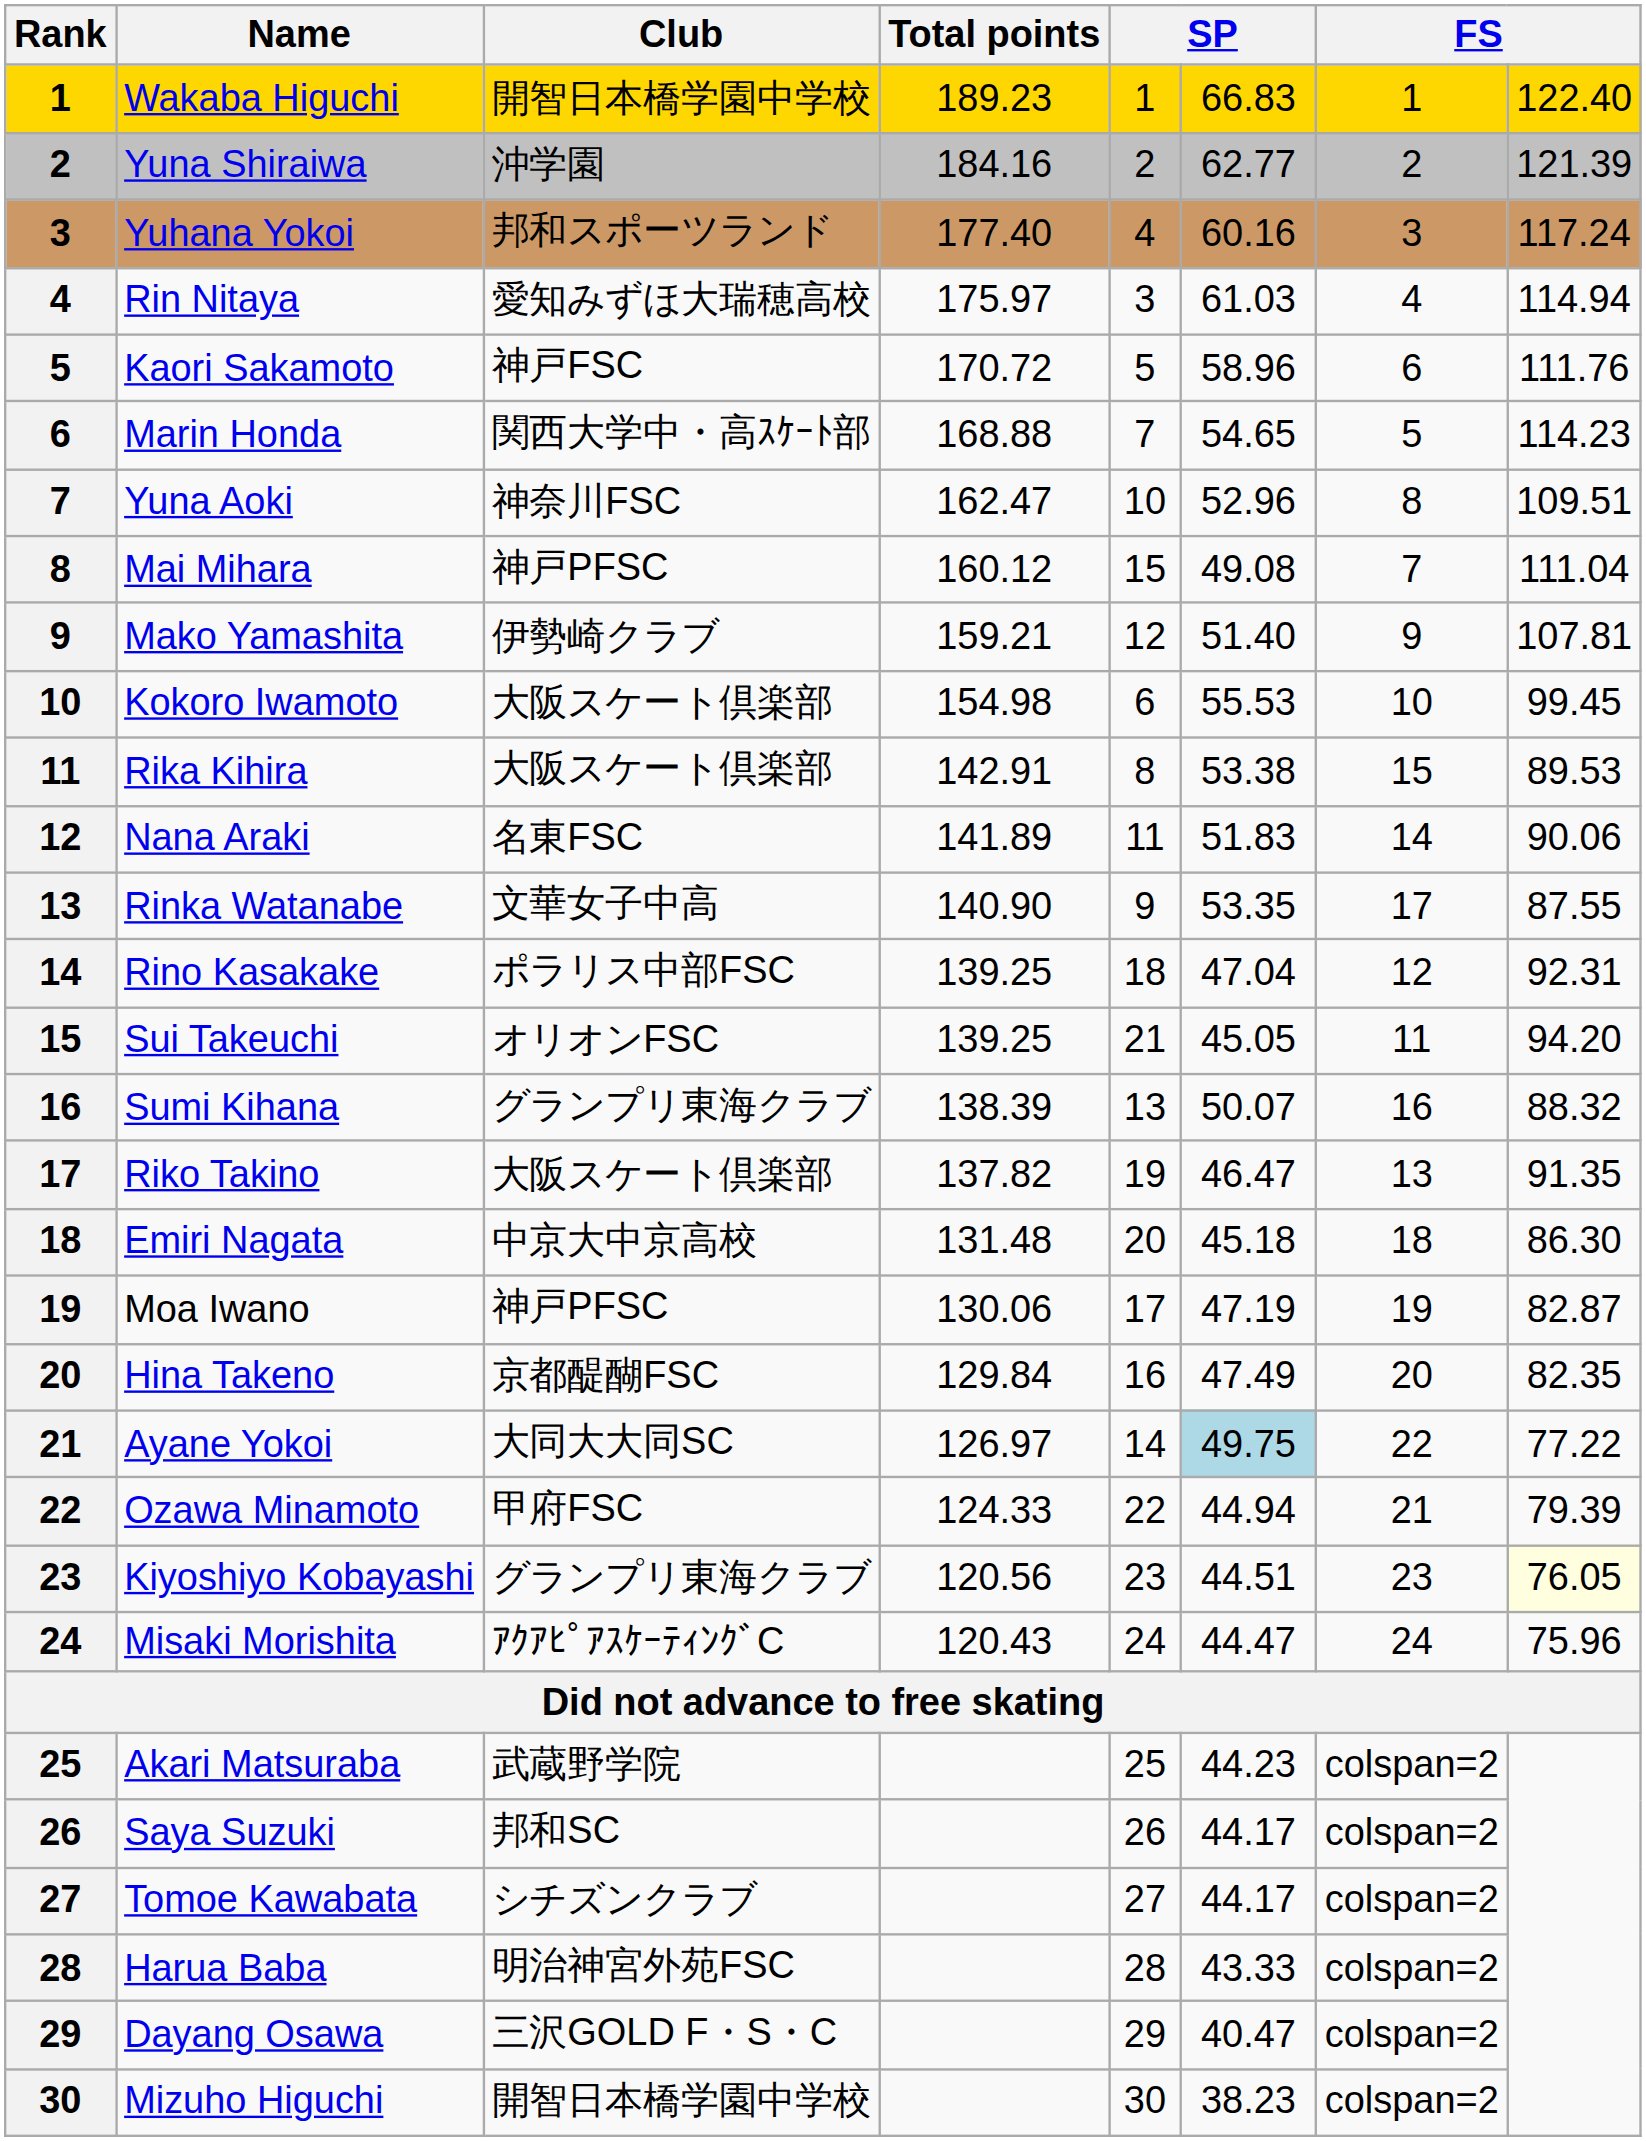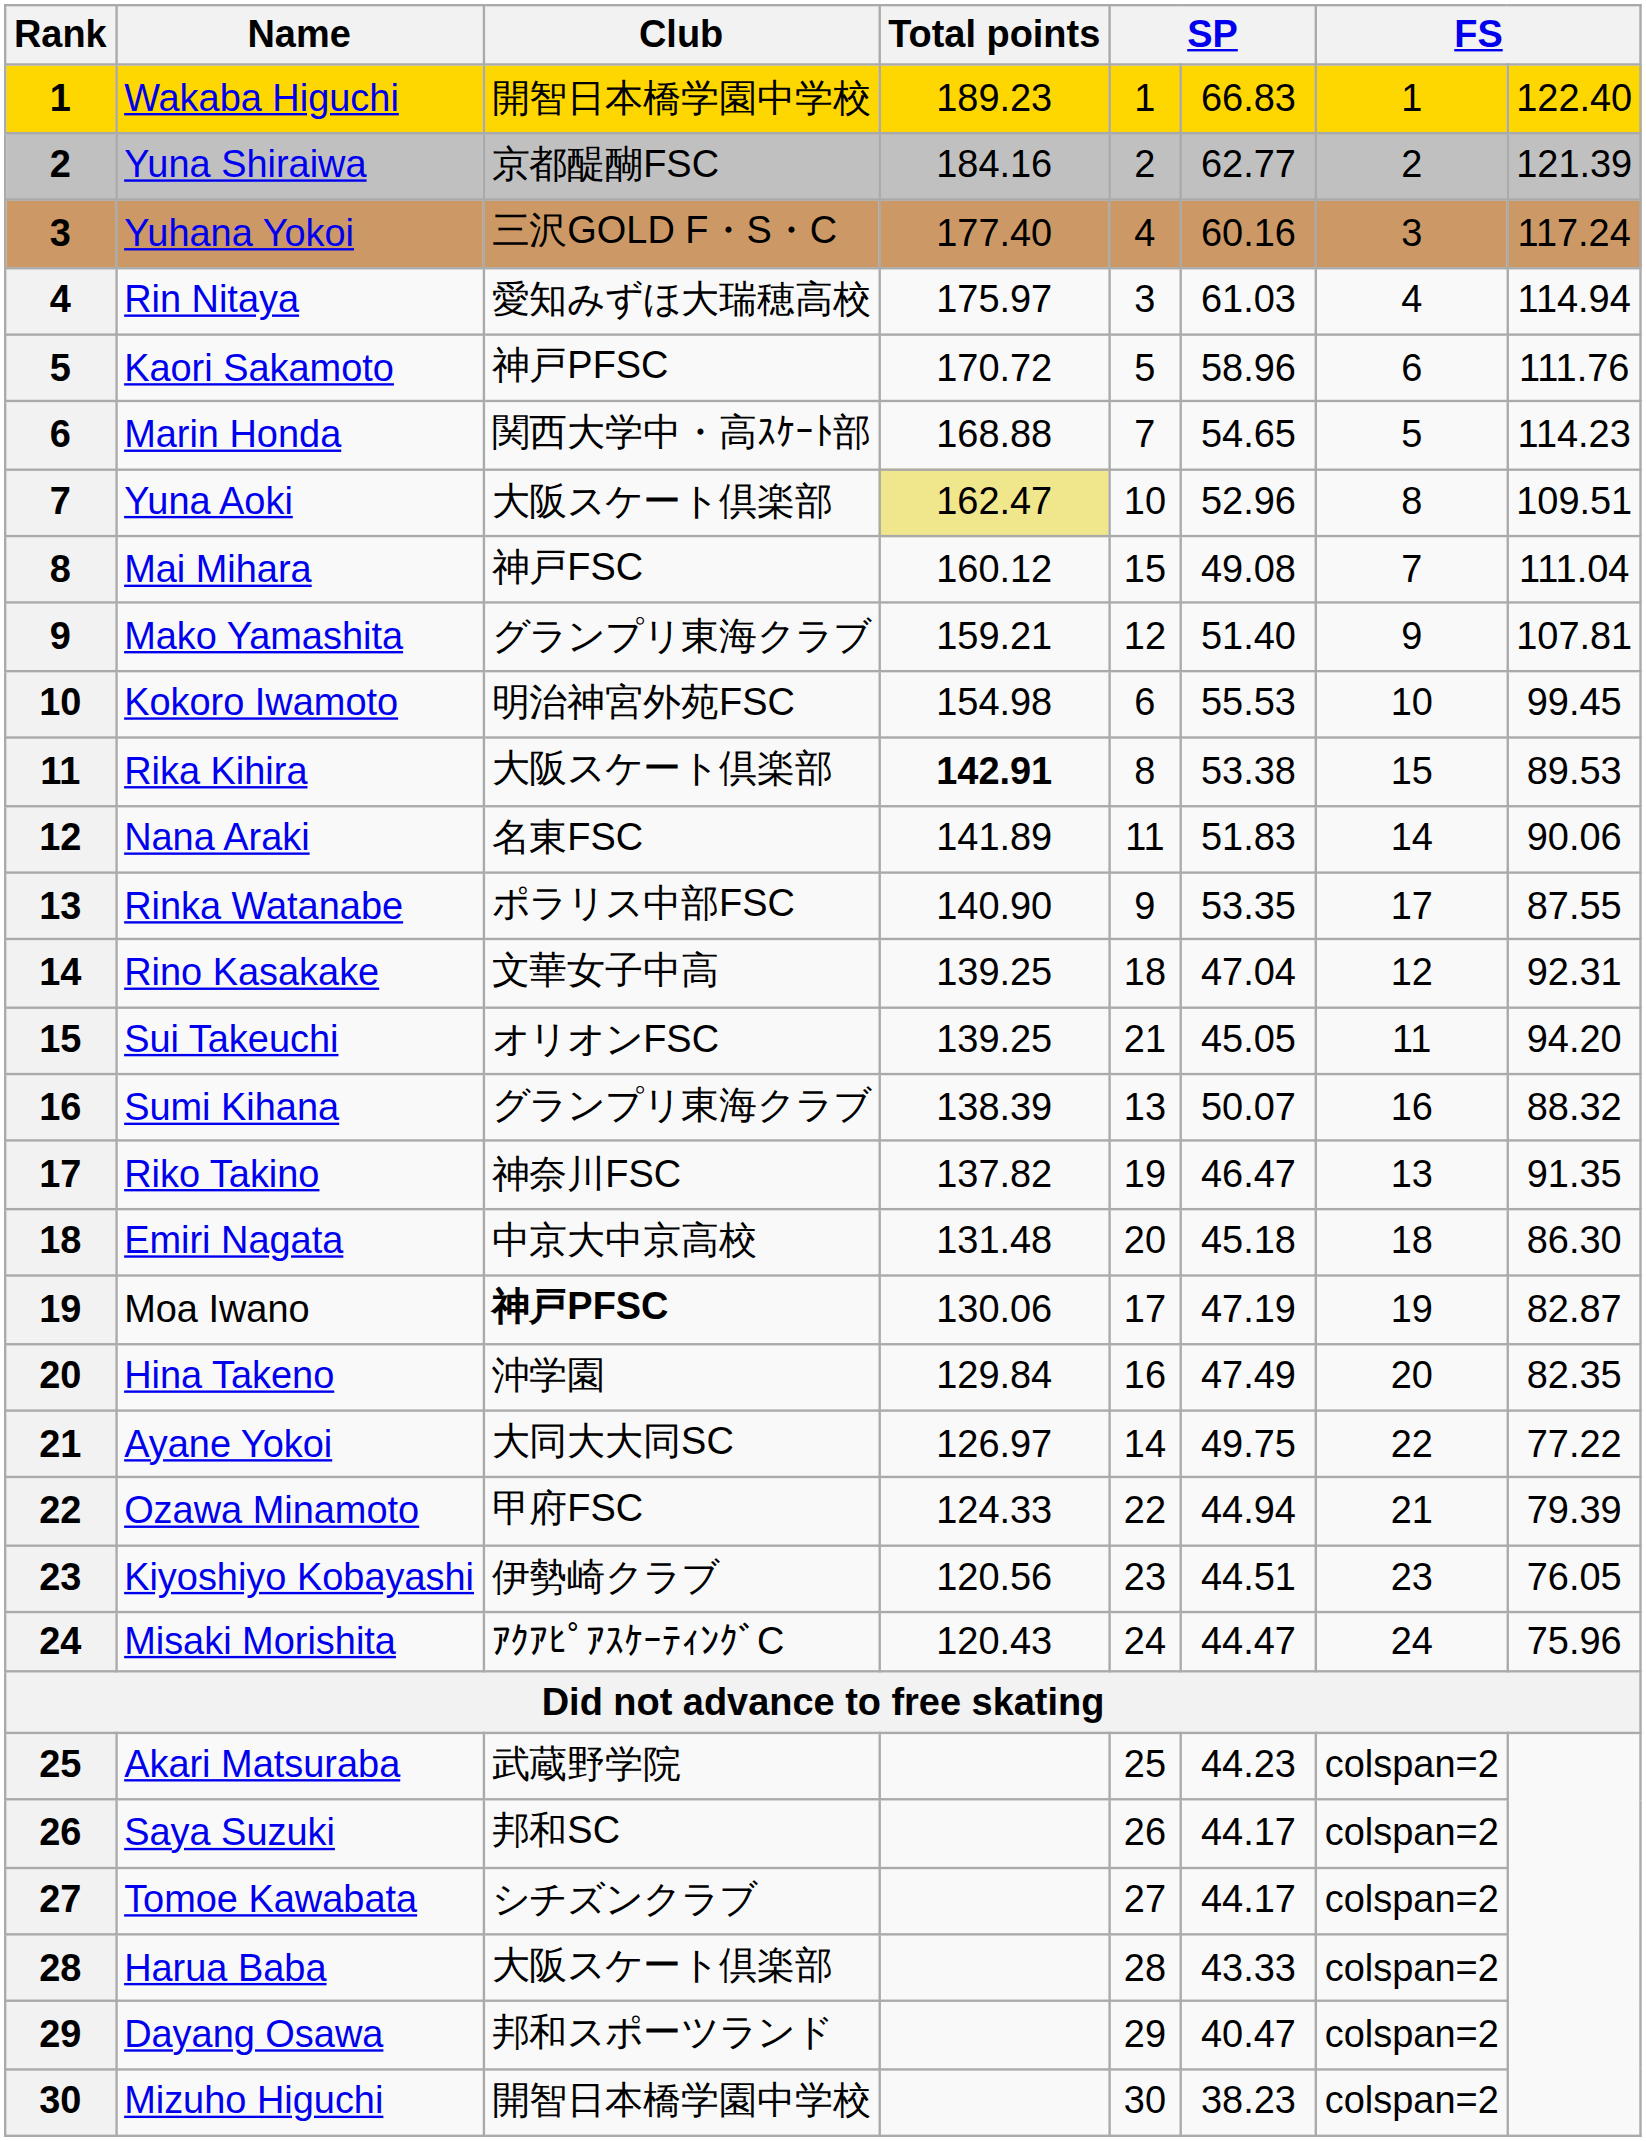(548, 164) 沖学園 -> (605, 164) 京都醍醐FSC
(662, 231) 邦和スポーツランド -> (664, 231) 三沢GOLD F・S・C
(567, 366) 神戸FSC -> (580, 366) 神戸PFSC
(586, 500) 神奈川FSC -> (662, 500) 大阪スケート倶楽部
(994, 501) no background -> (994, 501) khaki background
(580, 567) 神戸PFSC -> (567, 567) 神戸FSC
(605, 635) 伊勢崎クラブ -> (681, 635) グランプリ東海クラブ
(662, 702) 大阪スケート倶楽部 -> (643, 702) 明治神宮外苑FSC
(994, 770) normal -> (994, 770) bold
(605, 904) 文華女子中高 -> (643, 904) ポラリス中部FSC
(643, 971) ポラリス中部FSC -> (605, 971) 文華女子中高
(662, 1173) 大阪スケート倶楽部 -> (586, 1173) 神奈川FSC
(580, 1307) normal -> (580, 1307) bold
(605, 1374) 京都醍醐FSC -> (548, 1374) 沖学園
(1248, 1443) lightblue background -> (1248, 1443) no background
(681, 1576) グランプリ東海クラブ -> (605, 1576) 伊勢崎クラブ
(1574, 1577) lightyellow background -> (1574, 1577) no background
(643, 1965) 明治神宮外苑FSC -> (662, 1965) 大阪スケート倶楽部
(664, 2033) 三沢GOLD F・S・C -> (662, 2033) 邦和スポーツランド
